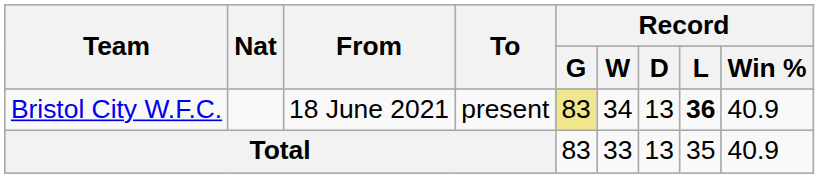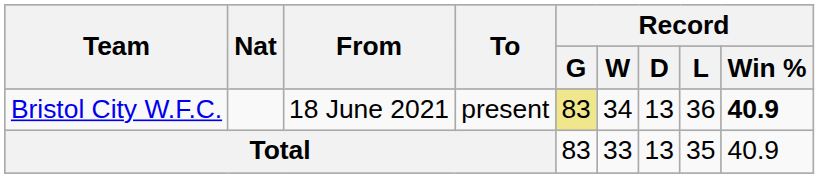(701, 109) bold -> (701, 109) normal
(753, 109) normal -> (753, 109) bold
